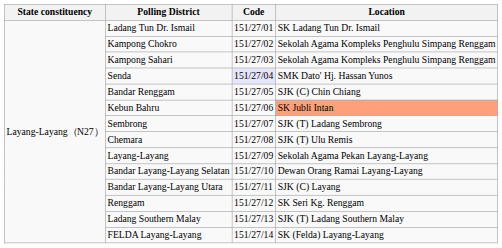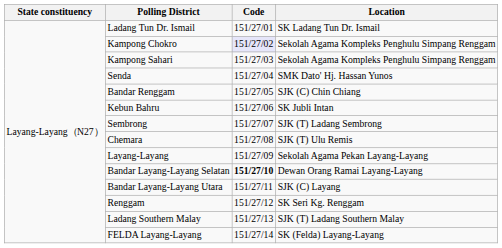(254, 44) no background -> (254, 44) lavender background
(254, 76) lavender background -> (254, 76) no background
(306, 108) lightsalmon background -> (306, 108) no background
(254, 171) normal -> (254, 171) bold
